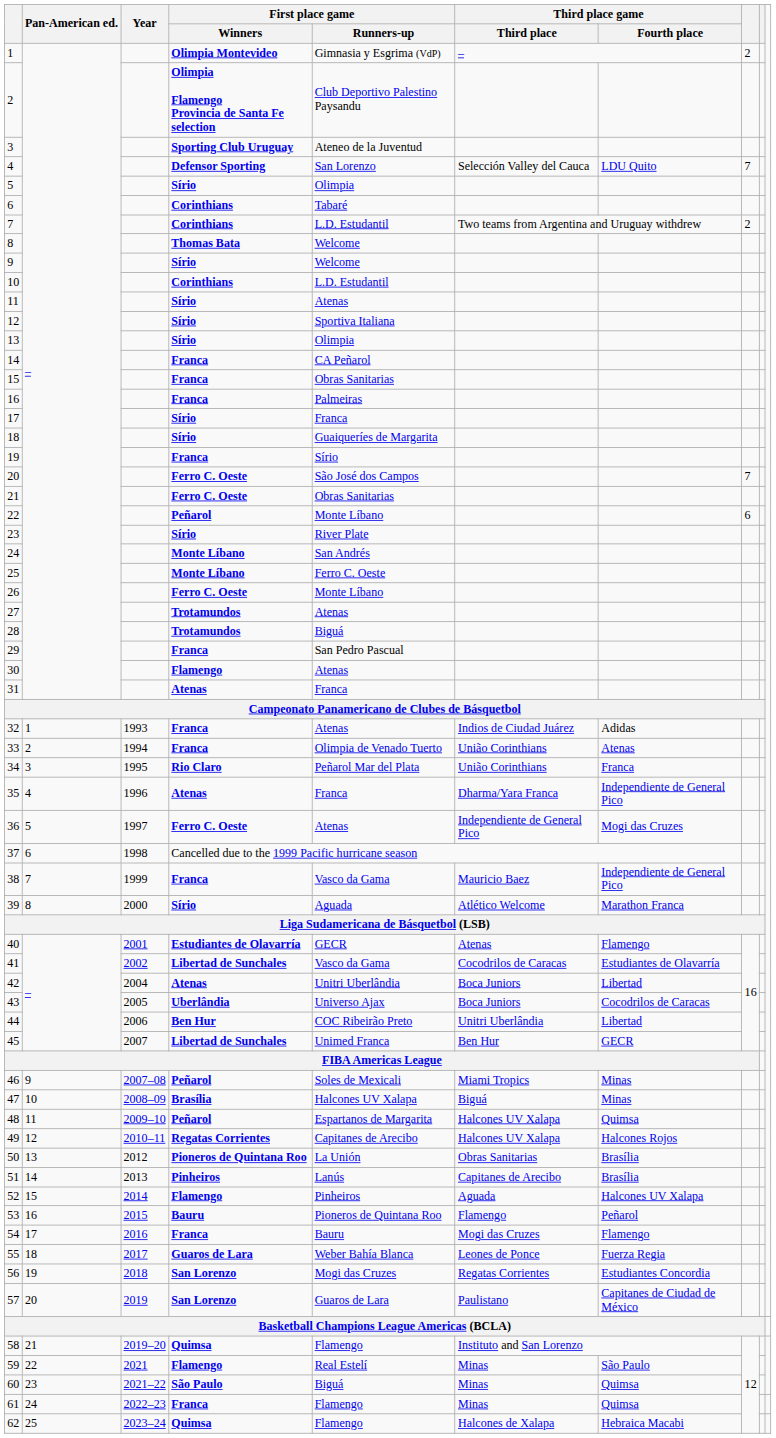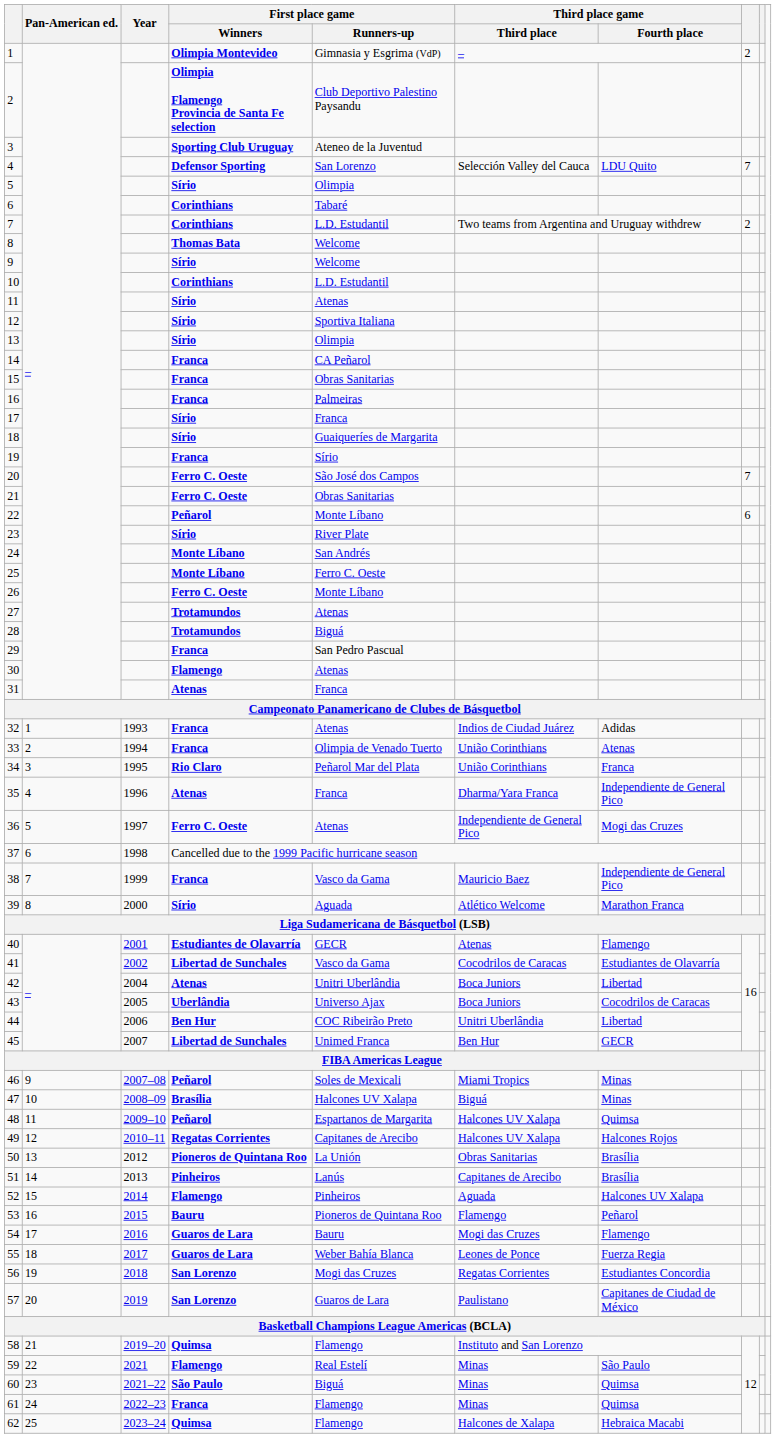(190, 1235) Franca -> (212, 1235) Guaros de Lara
